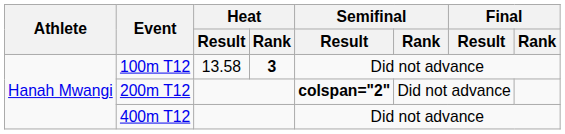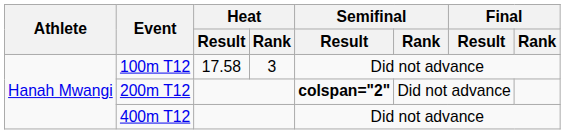(221, 66) 13.58 -> (221, 66) 17.58
(272, 66) bold -> (272, 66) normal
